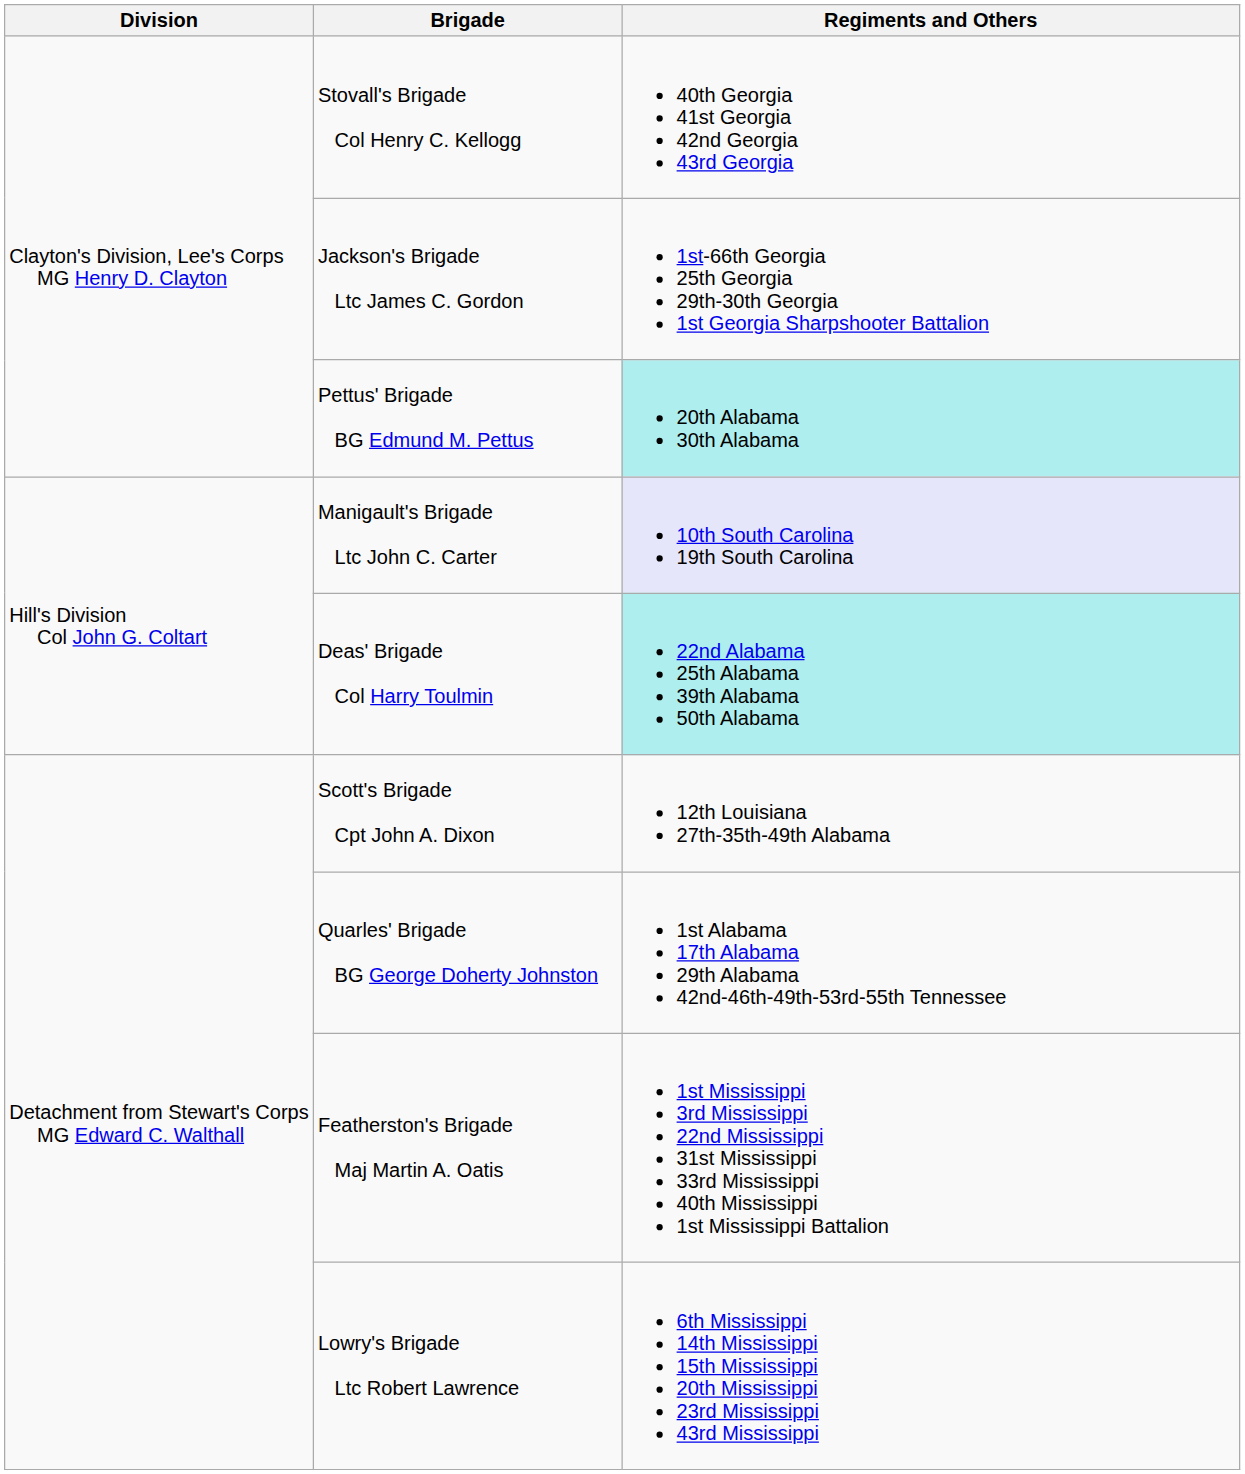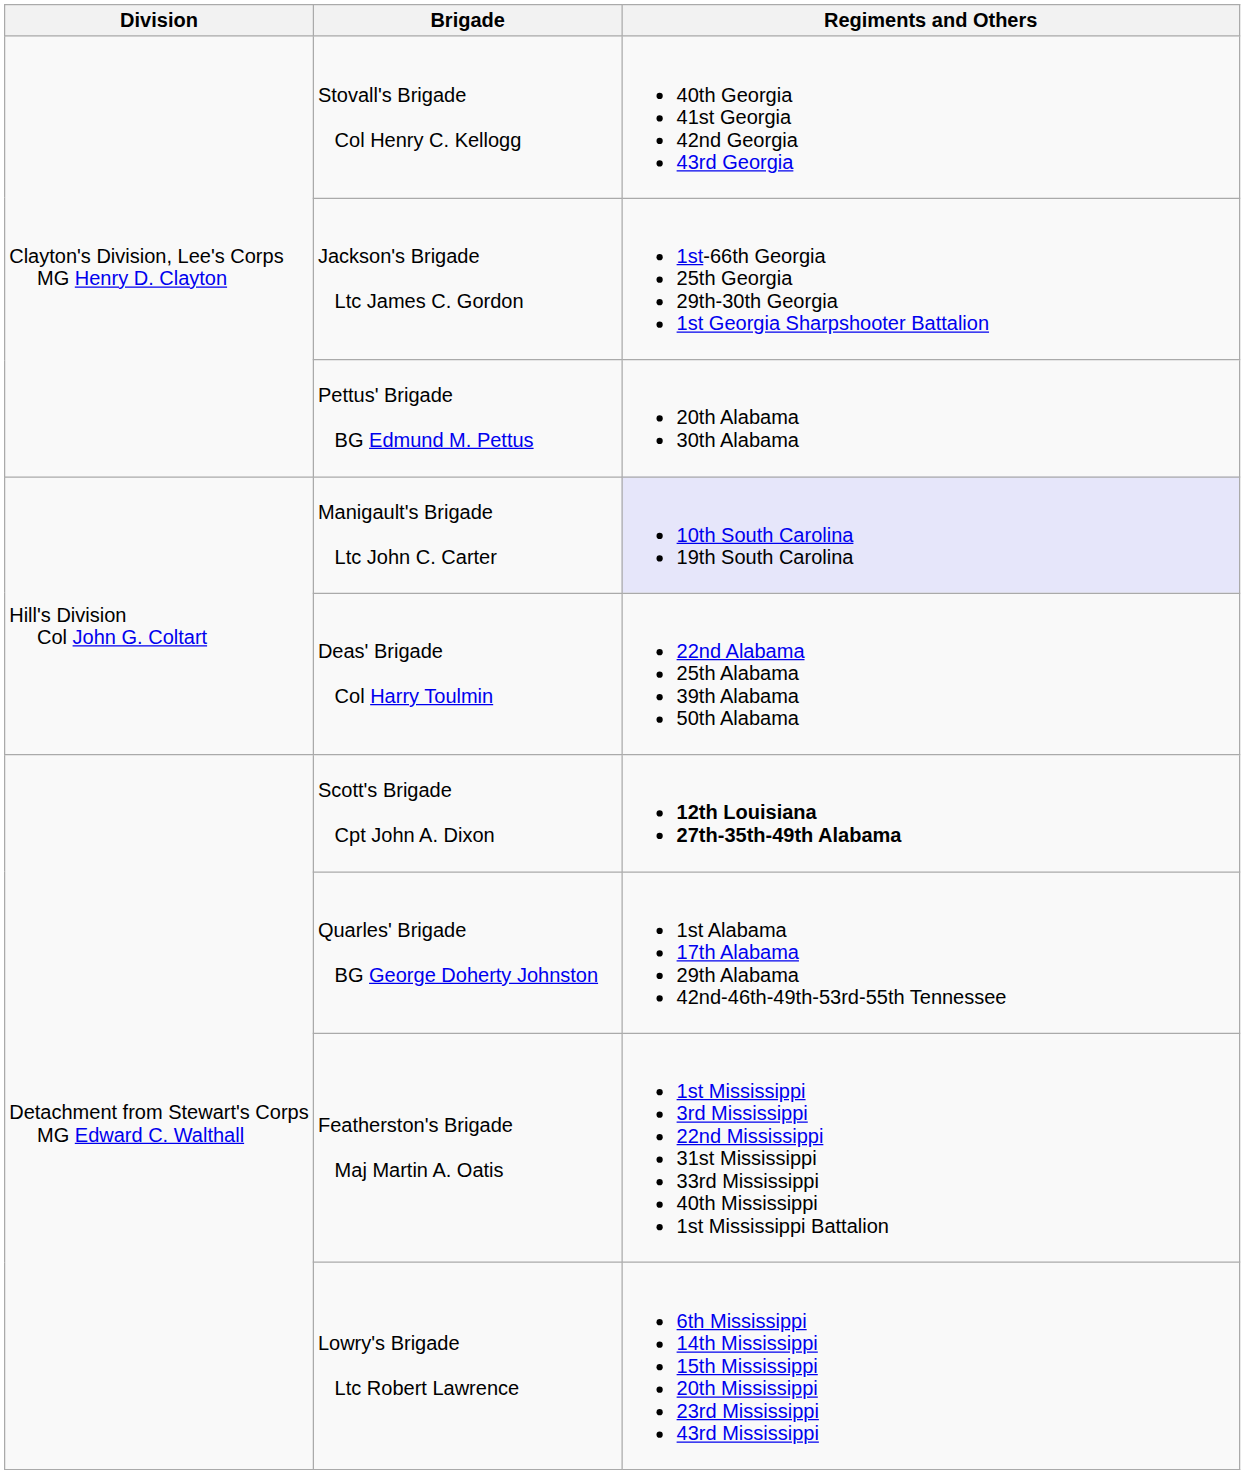(931, 429) paleturquoise background -> (931, 429) no background
(931, 685) paleturquoise background -> (931, 685) no background
(931, 825) normal -> (931, 825) bold
